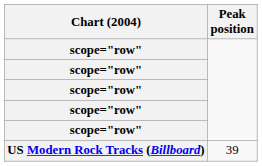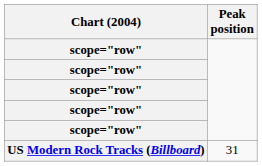(232, 150) 39 -> (232, 150) 31
